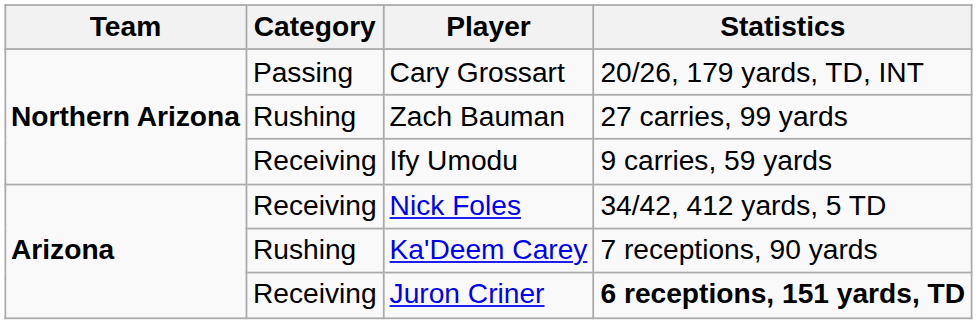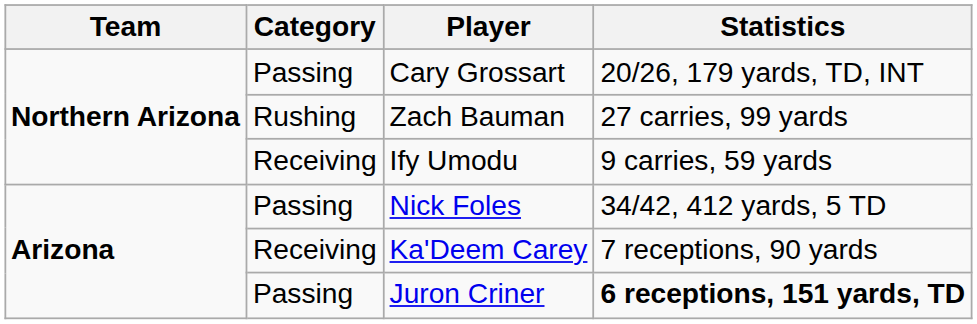(315, 205) Receiving -> (303, 205) Passing
(305, 250) Rushing -> (315, 250) Receiving
(315, 294) Receiving -> (303, 294) Passing
